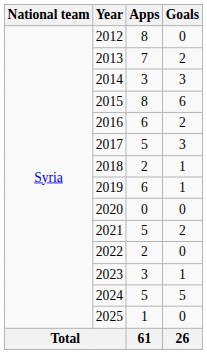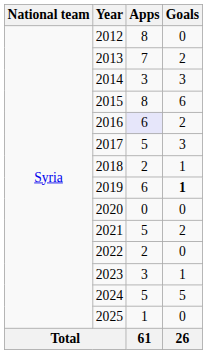(144, 123) no background -> (144, 123) lavender background
(182, 187) normal -> (182, 187) bold
